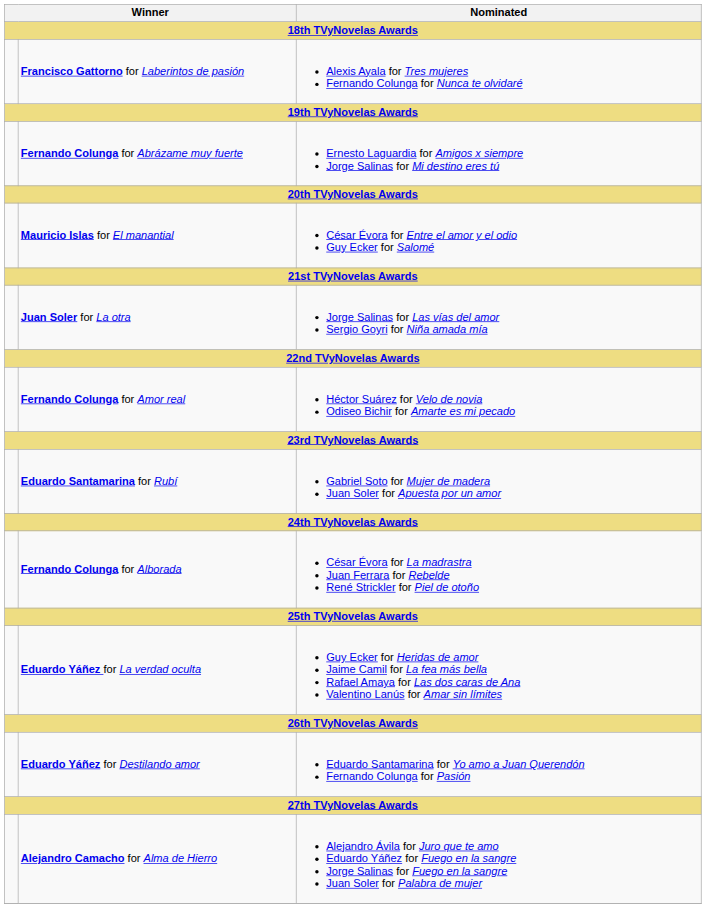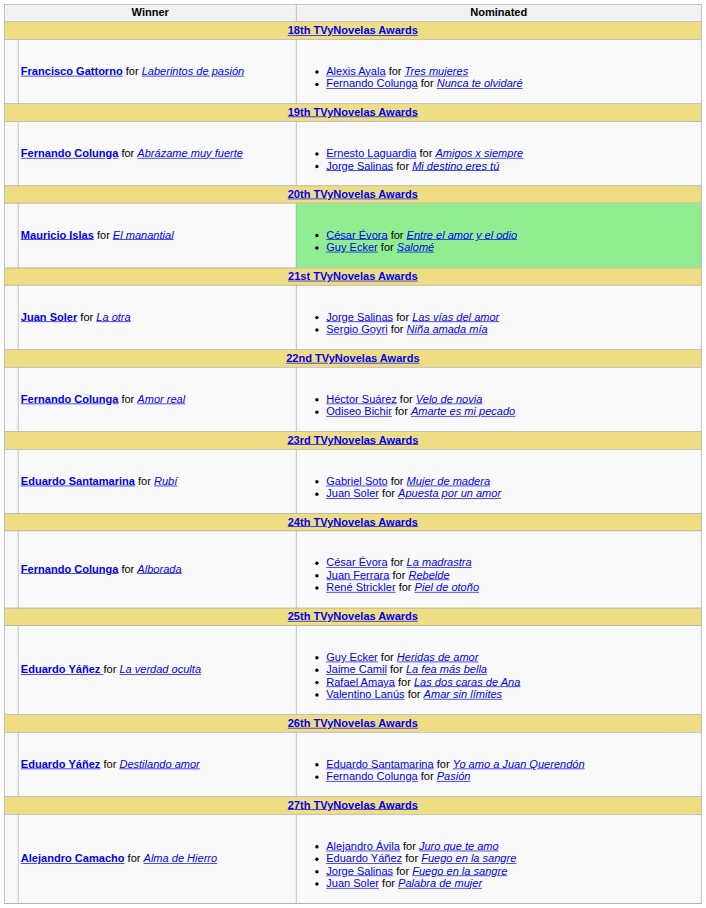(499, 242) no background -> (499, 242) lightgreen background
